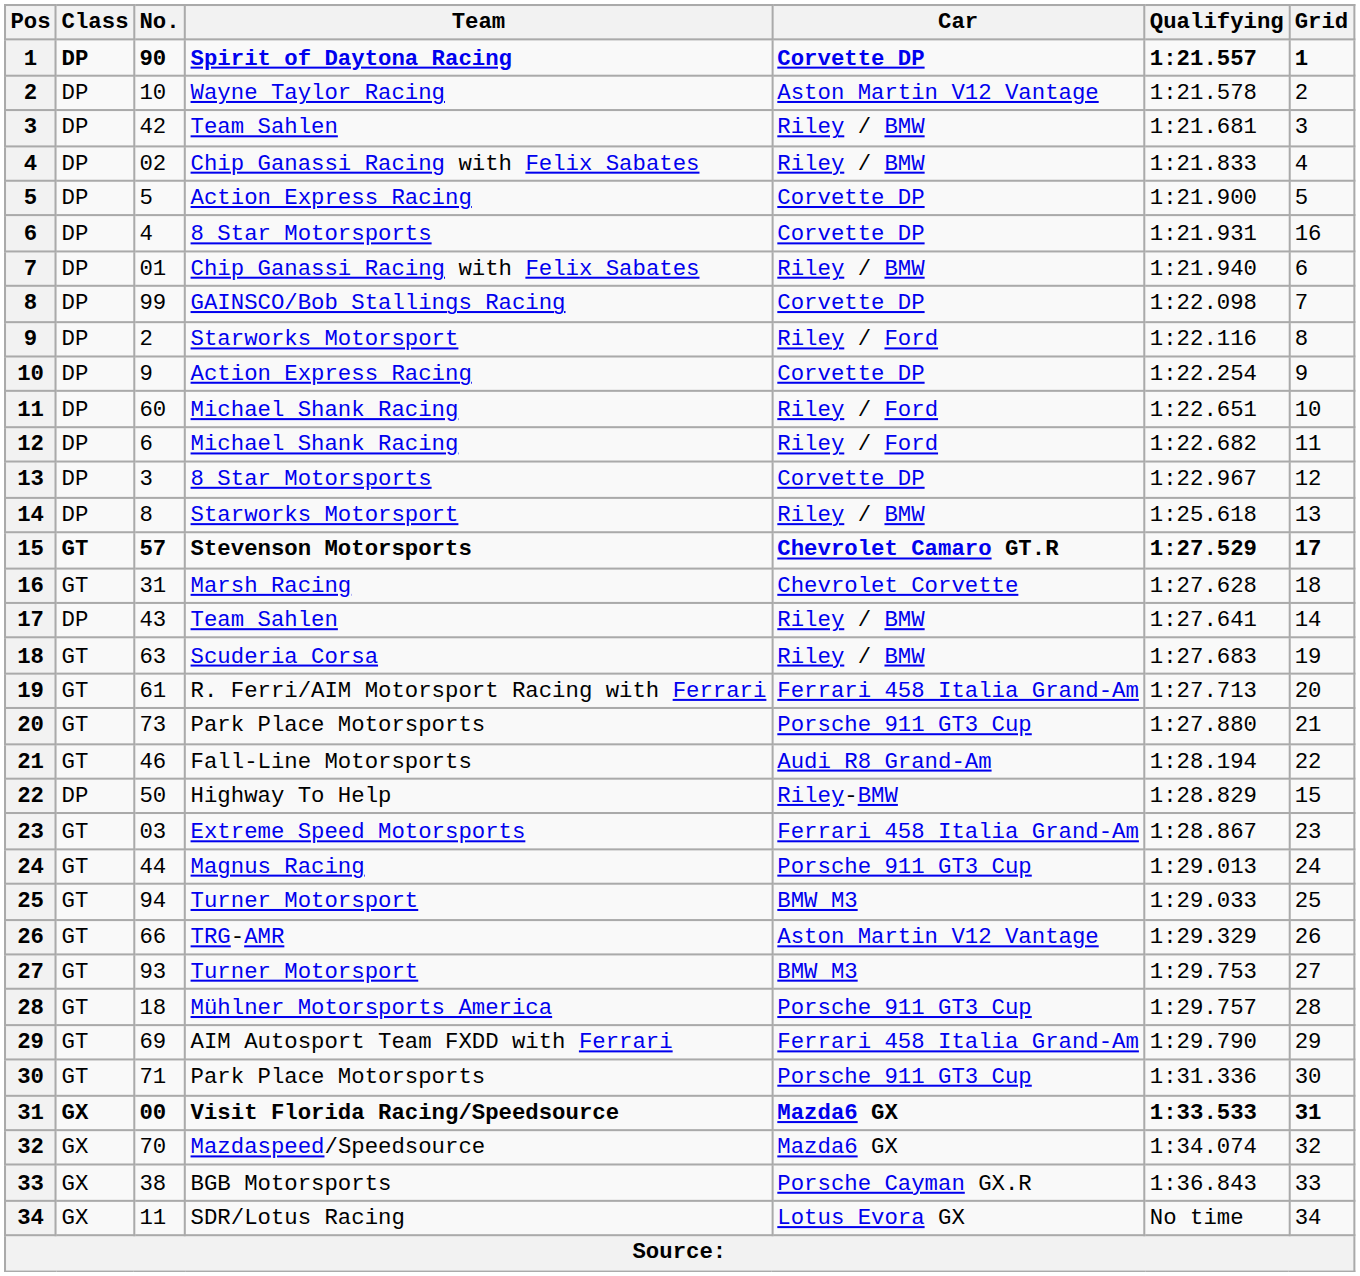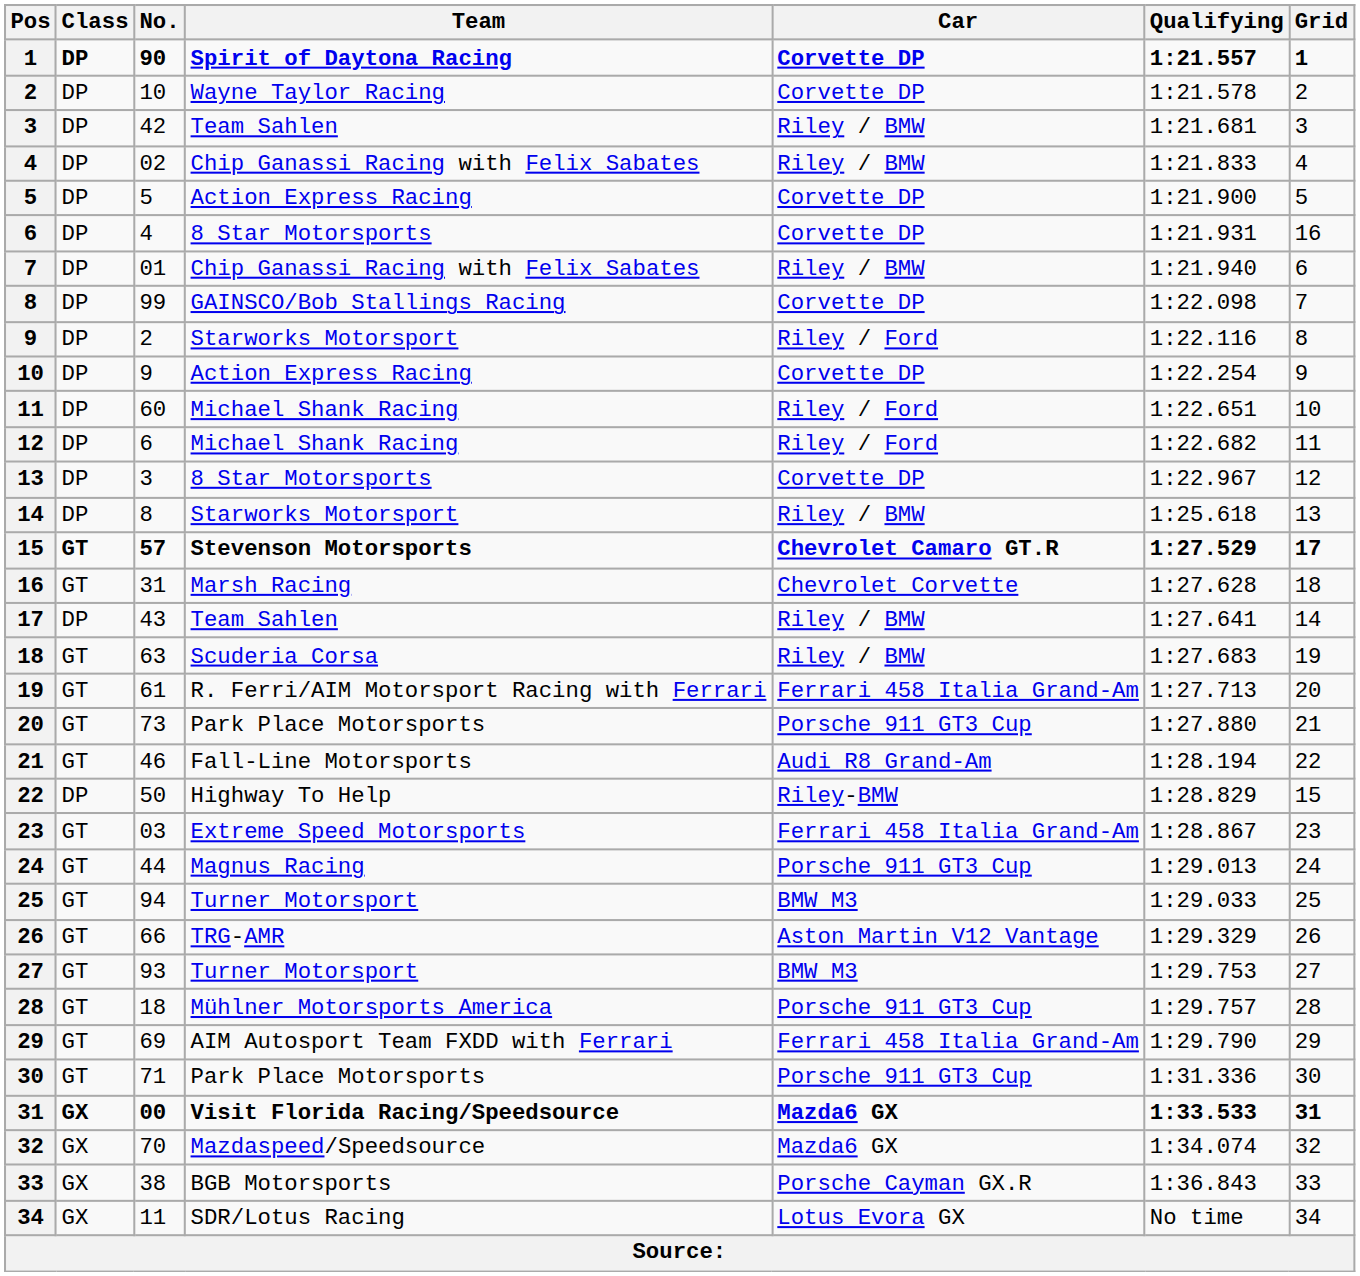(938, 93) Aston Martin V12 Vantage -> (851, 93) Corvette DP
